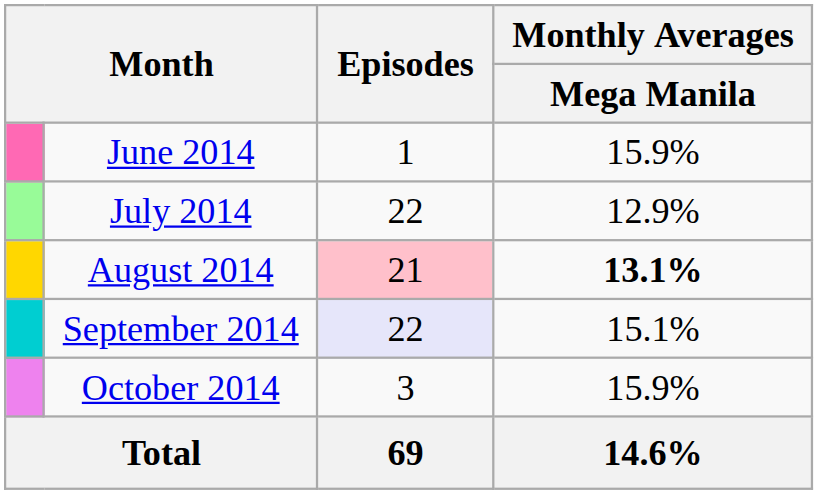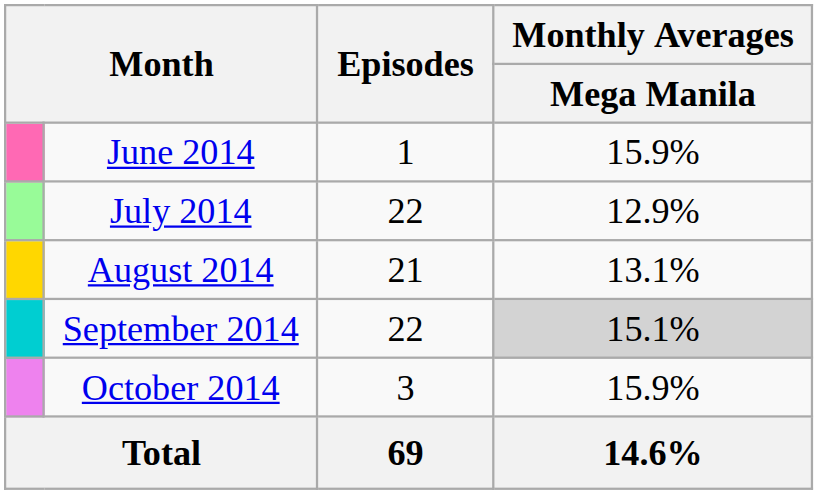(406, 270) pink background -> (406, 270) no background
(653, 270) bold -> (653, 270) normal
(406, 328) lavender background -> (406, 328) no background
(653, 328) no background -> (653, 328) lightgrey background
